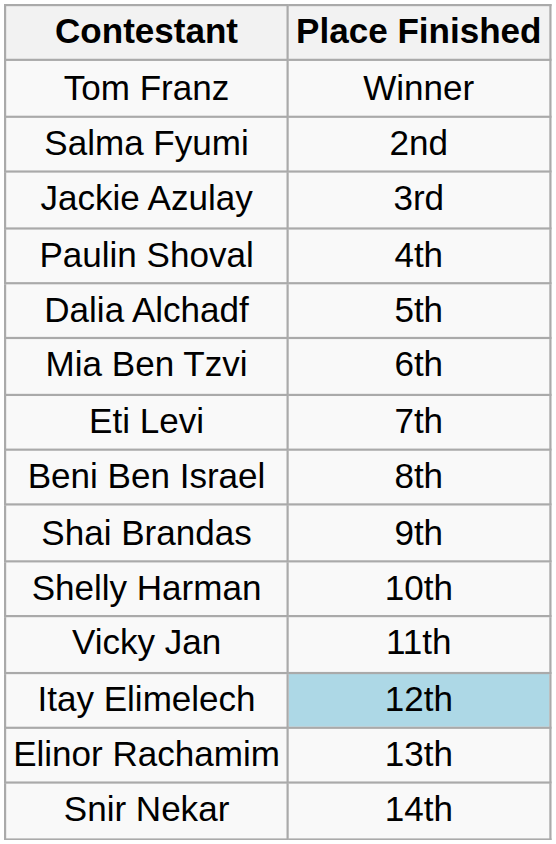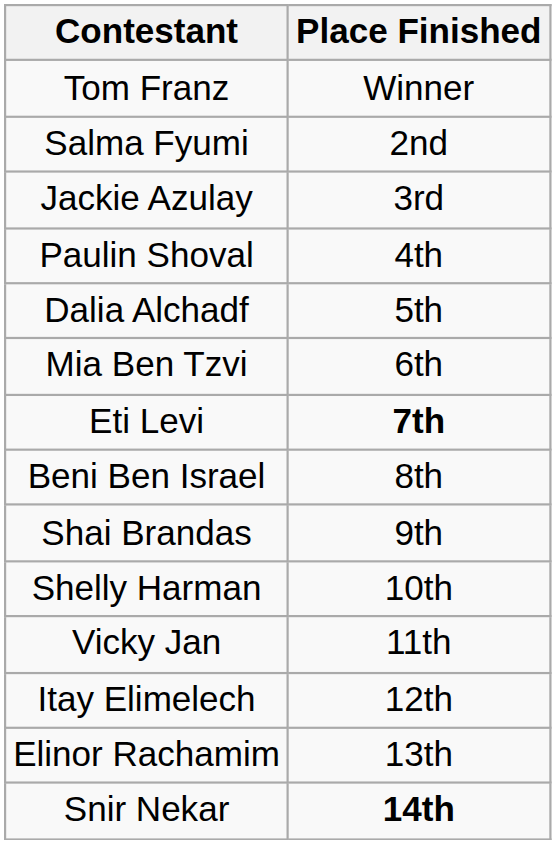(419, 421) normal -> (419, 421) bold
(419, 699) lightblue background -> (419, 699) no background
(419, 810) normal -> (419, 810) bold
